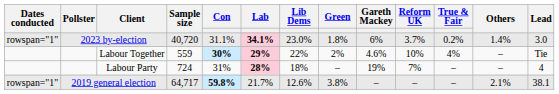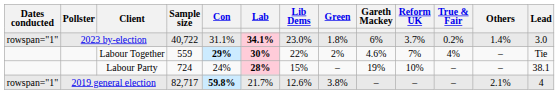(185, 40) 40,720 -> (185, 40) 40,722
(222, 54) 30% -> (222, 54) 29%
(260, 54) 29% -> (260, 54) 30%
(415, 54) 10% -> (415, 54) 7%
(222, 68) 31% -> (222, 68) 24%
(299, 68) 18% -> (299, 68) 15%
(415, 68) 7% -> (415, 68) 10%
(541, 68) 4 -> (541, 68) 38.1
(185, 82) 64,717 -> (185, 82) 82,717
(541, 82) 38.1 -> (541, 82) 4
